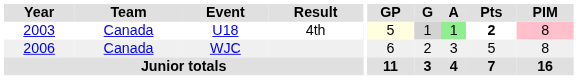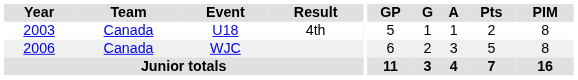(390, 30) lightyellow background -> (390, 30) no background
(427, 30) lightgrey background -> (427, 30) no background
(454, 30) lightgreen background -> (454, 30) no background
(491, 30) bold -> (491, 30) normal
(545, 30) pink background -> (545, 30) no background
